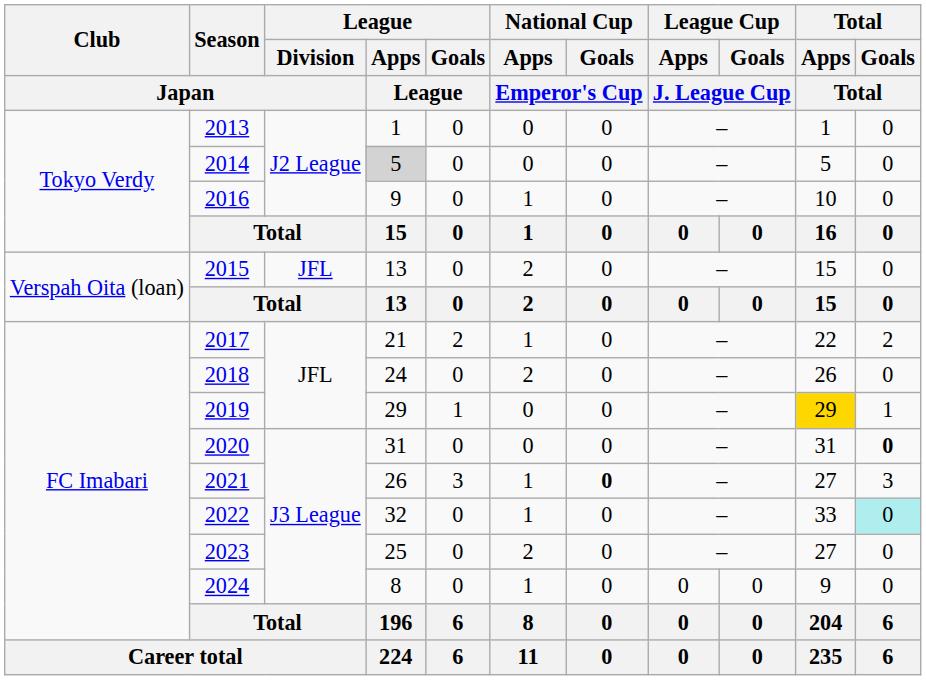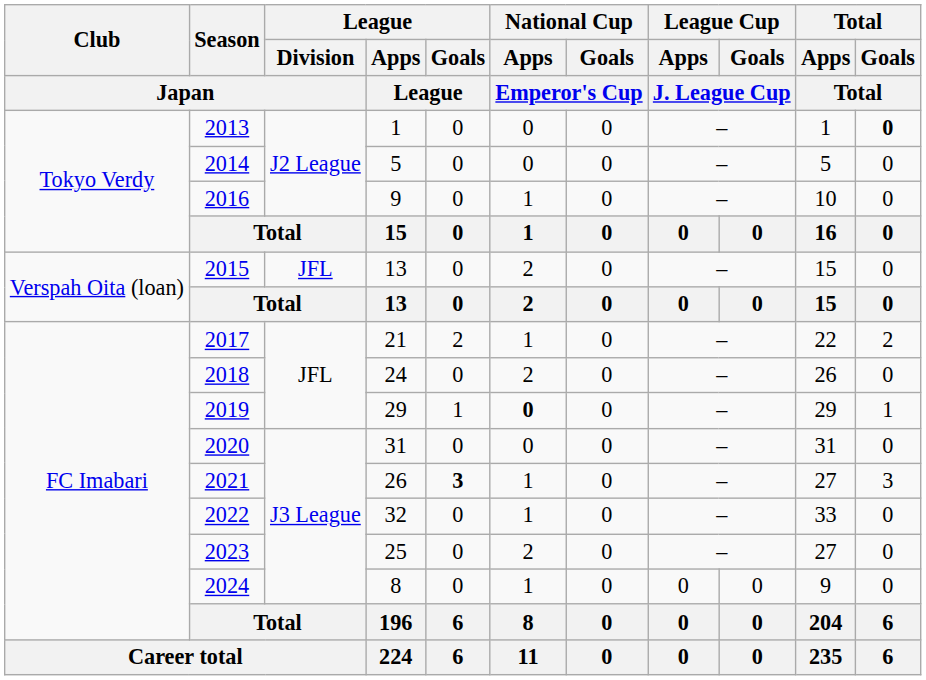(888, 127) normal -> (888, 127) bold
(396, 163) lightgrey background -> (396, 163) no background
(528, 410) normal -> (528, 410) bold
(826, 410) gold background -> (826, 410) no background
(888, 445) bold -> (888, 445) normal
(458, 480) normal -> (458, 480) bold
(607, 480) bold -> (607, 480) normal
(888, 515) paleturquoise background -> (888, 515) no background
